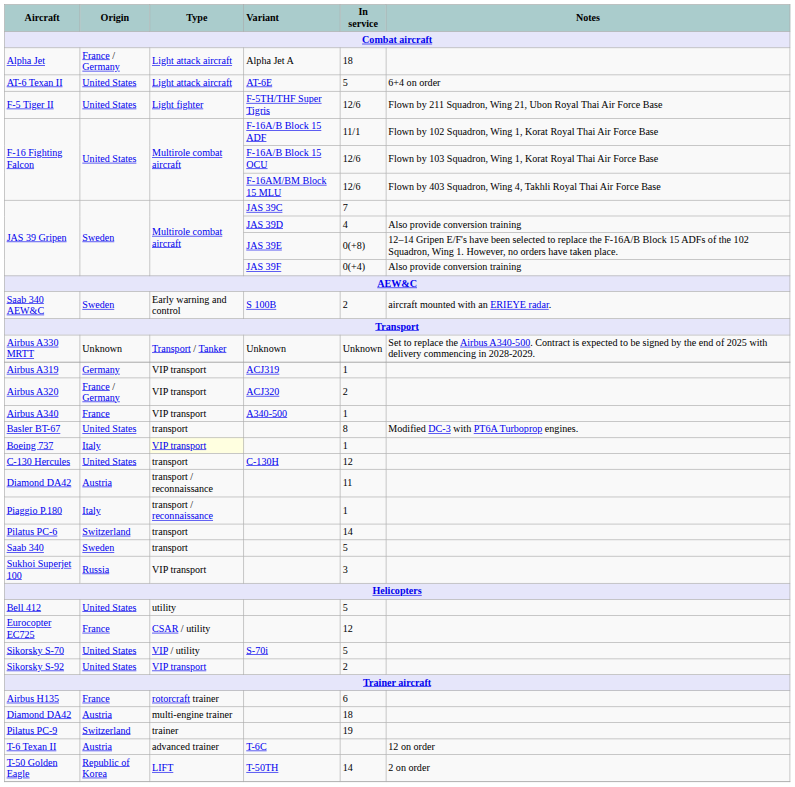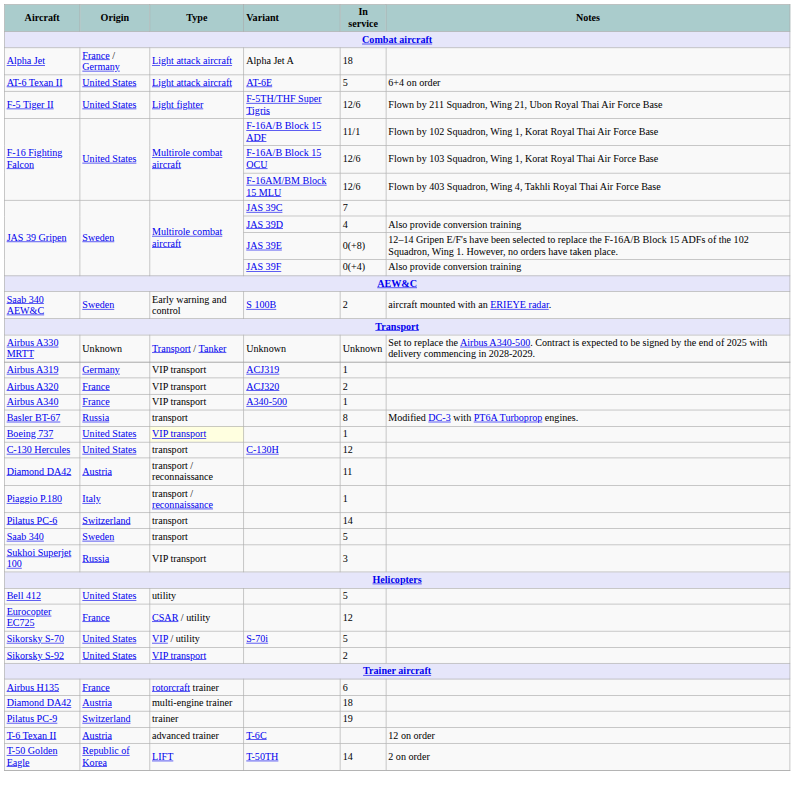(101, 391) France / Germany -> (96, 386) France
(109, 429) United States -> (96, 418) Russia
(92, 445) Italy -> (109, 434) United States
